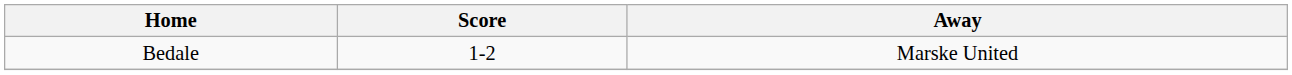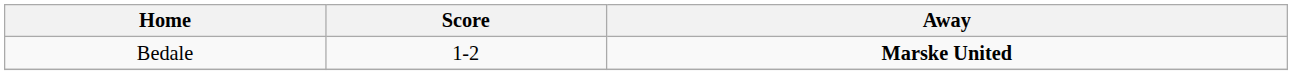(957, 52) normal -> (947, 52) bold
